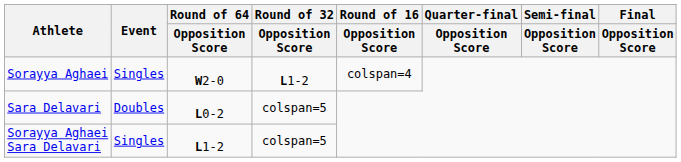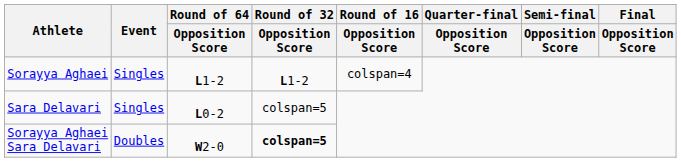(210, 81) W2-0 -> (210, 81) L1-2
(139, 107) Doubles -> (139, 107) Singles
(139, 140) Singles -> (139, 140) Doubles
(210, 147) L1-2 -> (210, 147) W2-0
(294, 140) normal -> (294, 140) bold
